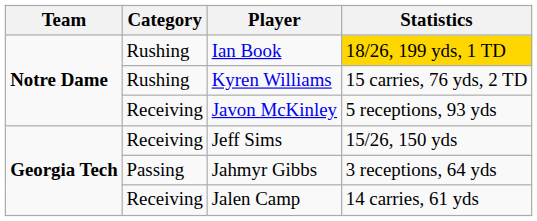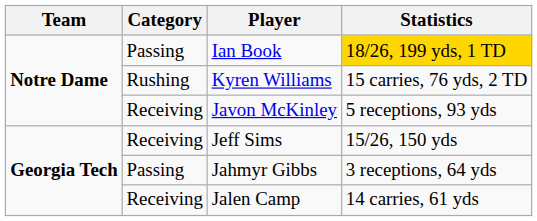(158, 50) Rushing -> (155, 50) Passing
